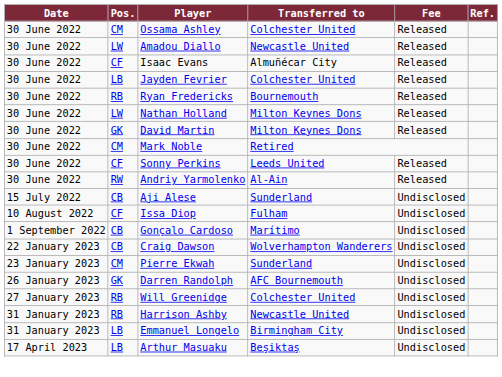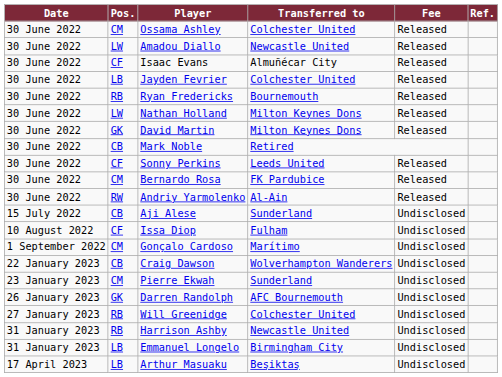(117, 147) CM -> (117, 147) CB
+ row: (180, 180)
(117, 230) CB -> (117, 247) CM
